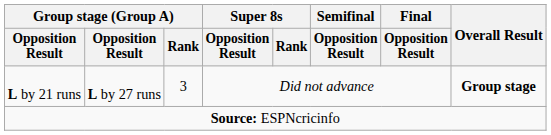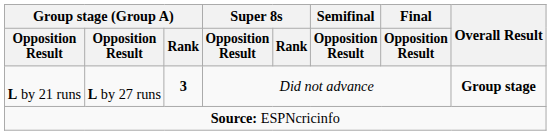(183, 86) normal -> (183, 86) bold
